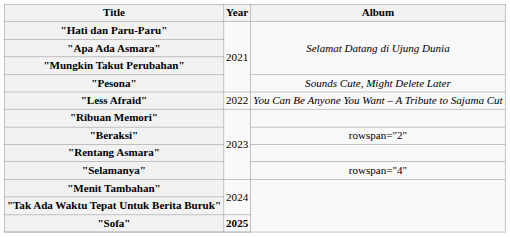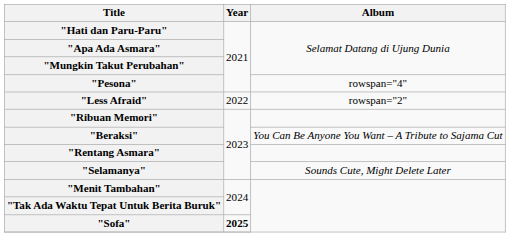(378, 83) Sounds Cute, Might Delete Later -> (378, 83) rowspan="4"
(378, 100) You Can Be Anyone You Want – A Tribute to Sajama Cut -> (378, 100) rowspan="2"
(378, 135) rowspan="2" -> (378, 135) You Can Be Anyone You Want – A Tribute to Sajama Cut
(378, 170) rowspan="4" -> (378, 170) Sounds Cute, Might Delete Later
